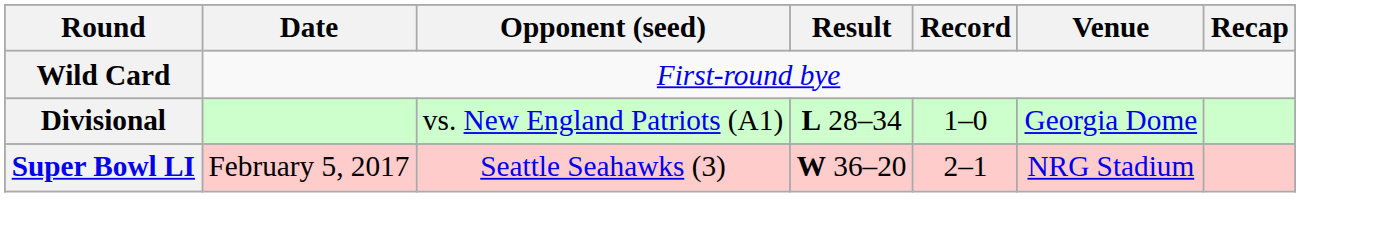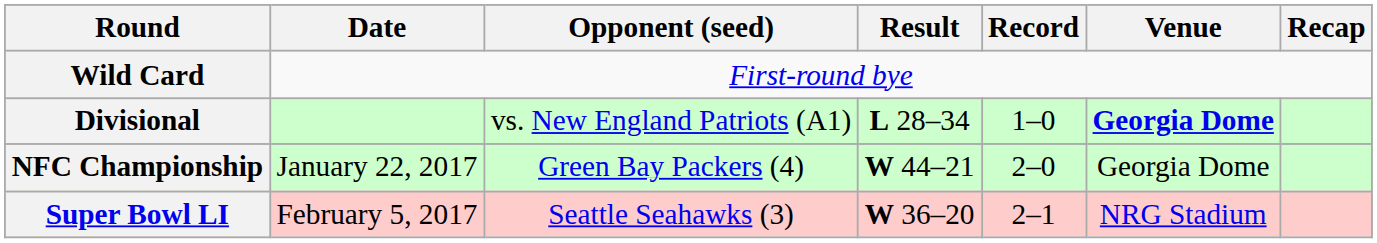(1111, 120) normal -> (1183, 120) bold
+ row: (137, 167)
